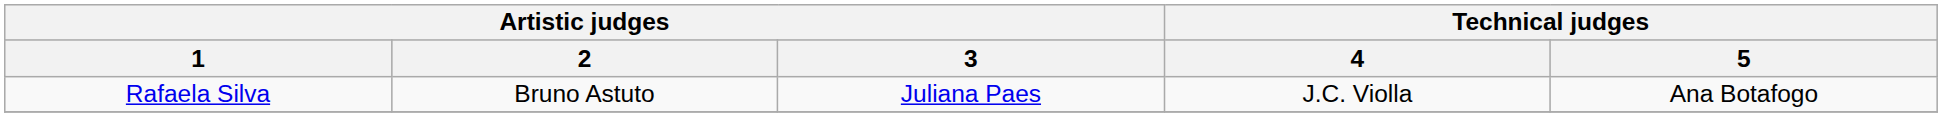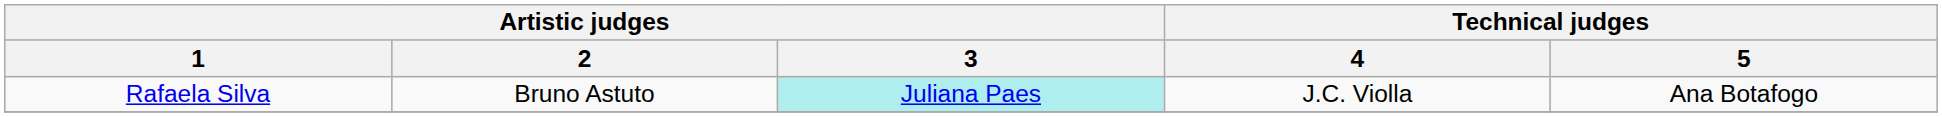(971, 93) no background -> (971, 93) paleturquoise background
